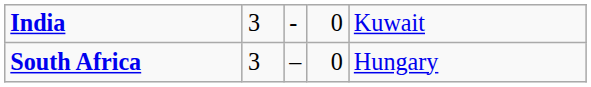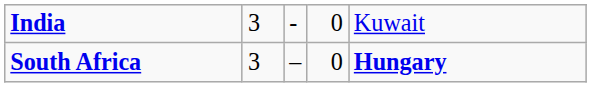(396, 61) normal -> (400, 61) bold
